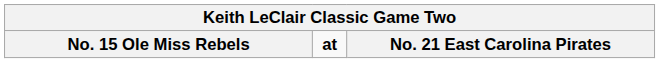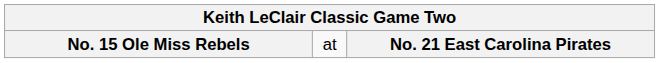(330, 44) bold -> (330, 44) normal
